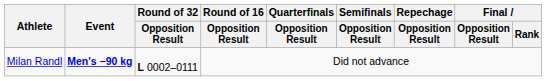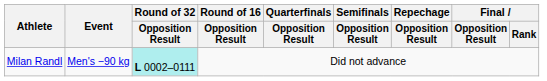(100, 62) bold -> (98, 62) normal
(168, 68) no background -> (165, 68) paleturquoise background
